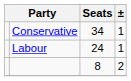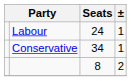rows swapped: (45, 31) <-> (30, 48)
